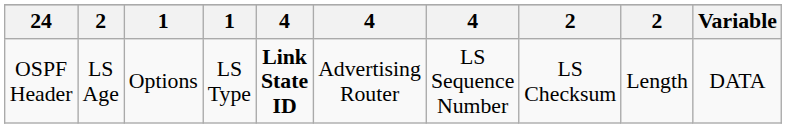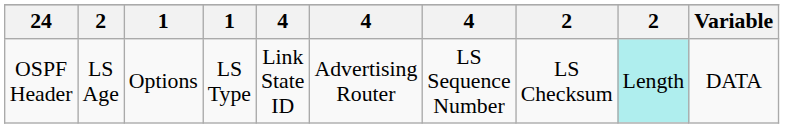(285, 80) bold -> (283, 80) normal
(657, 80) no background -> (653, 80) paleturquoise background
